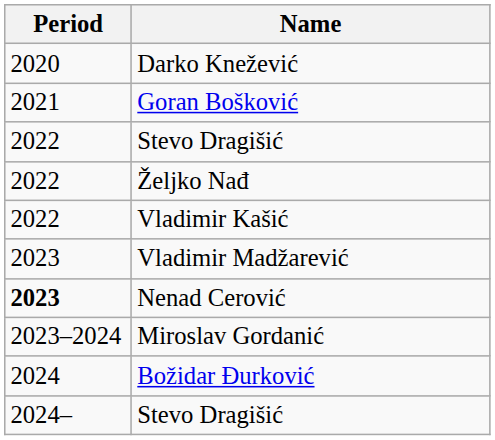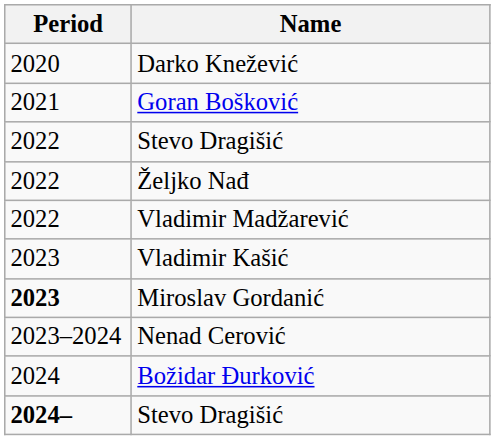(213, 219) Vladimir Kašić -> (243, 219) Vladimir Madžarević
(243, 258) Vladimir Madžarević -> (213, 258) Vladimir Kašić
(212, 297) Nenad Cerović -> (231, 297) Miroslav Gordanić
(231, 336) Miroslav Gordanić -> (212, 336) Nenad Cerović
(41, 414) normal -> (41, 414) bold
